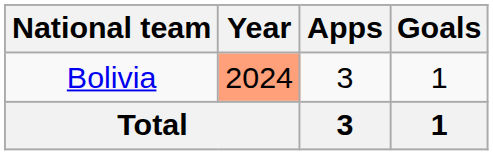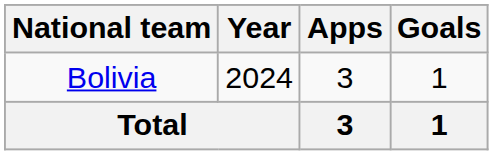(259, 76) lightsalmon background -> (259, 76) no background
